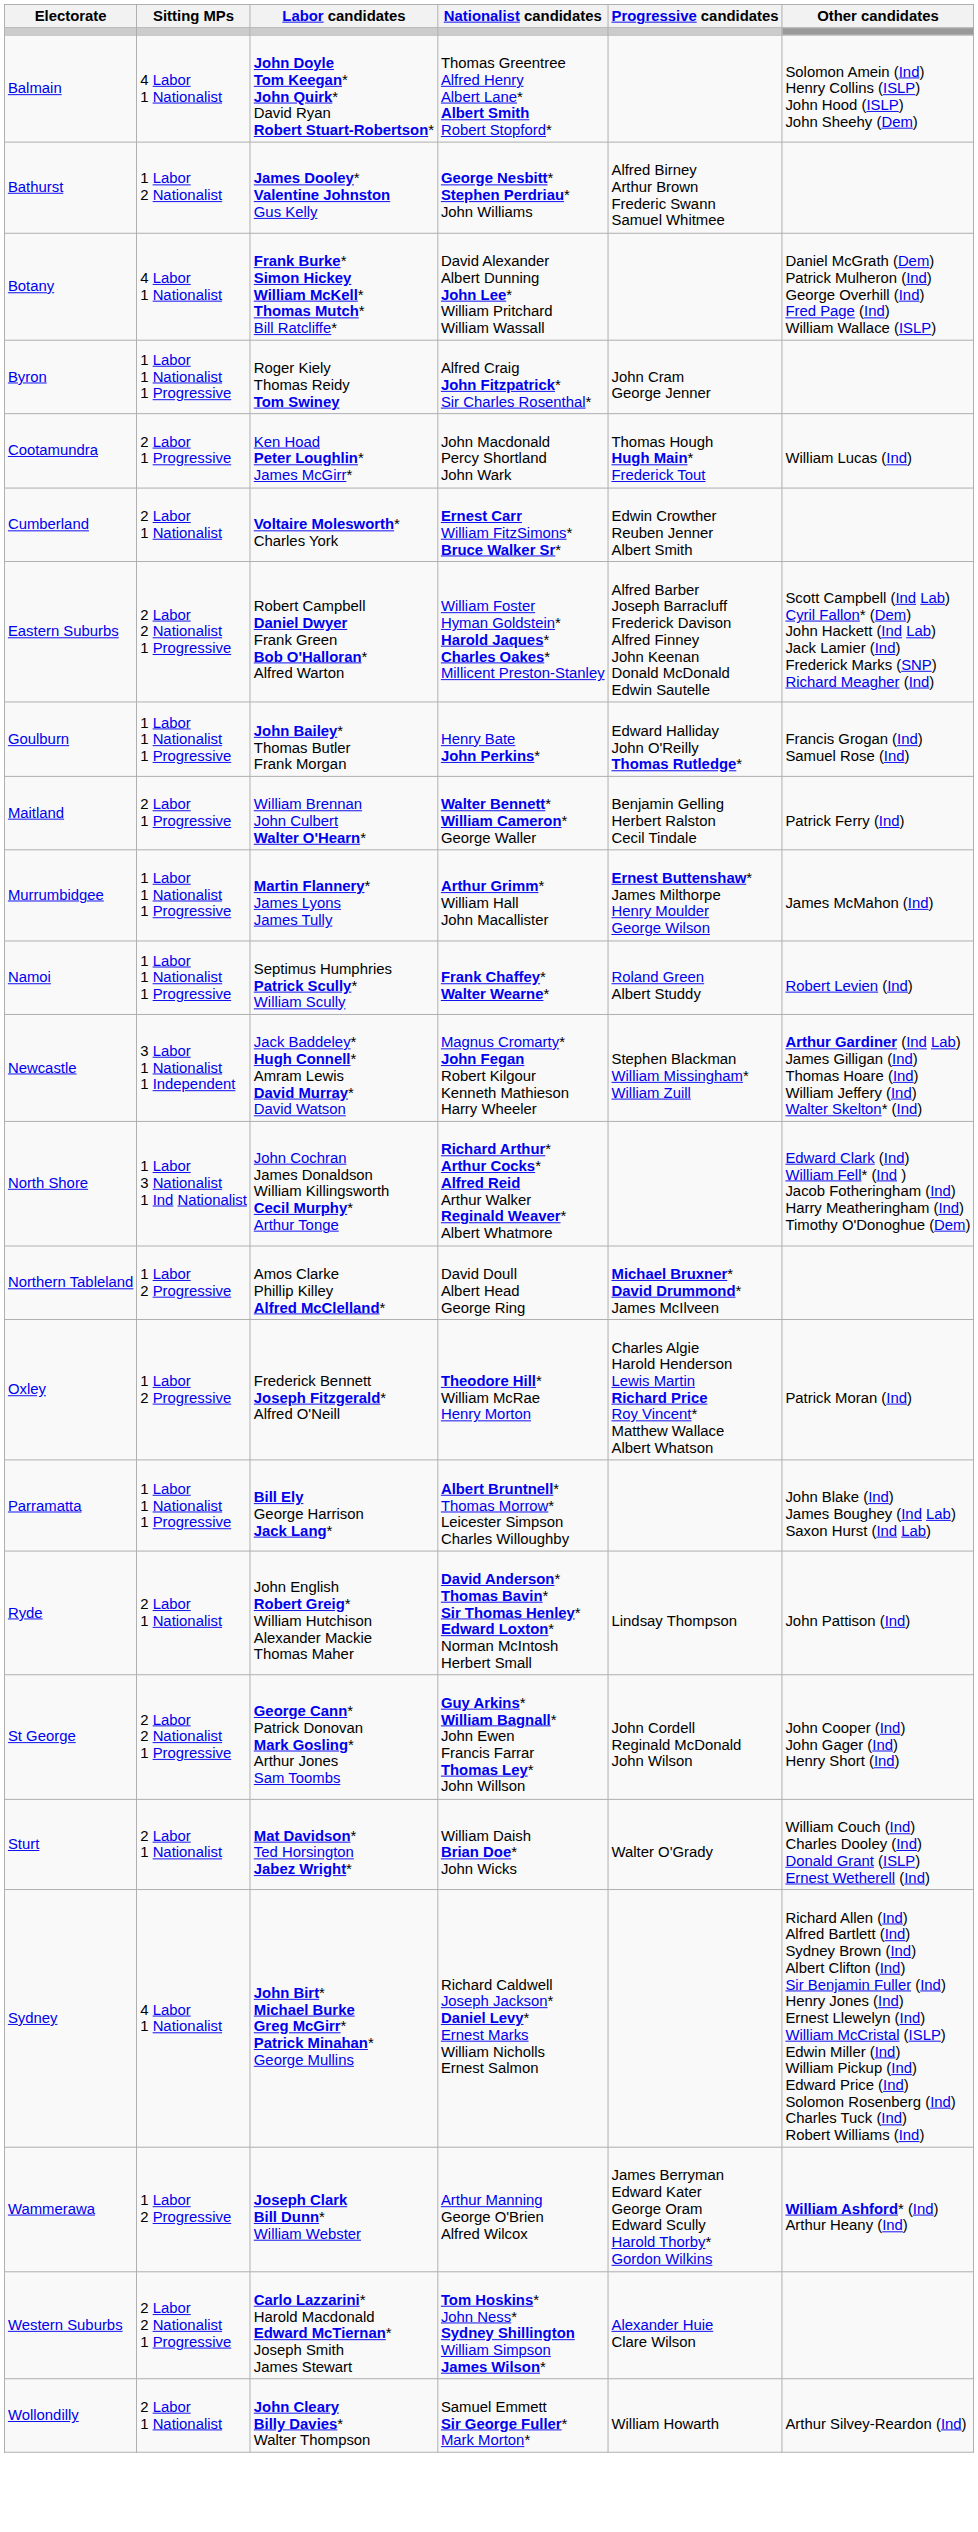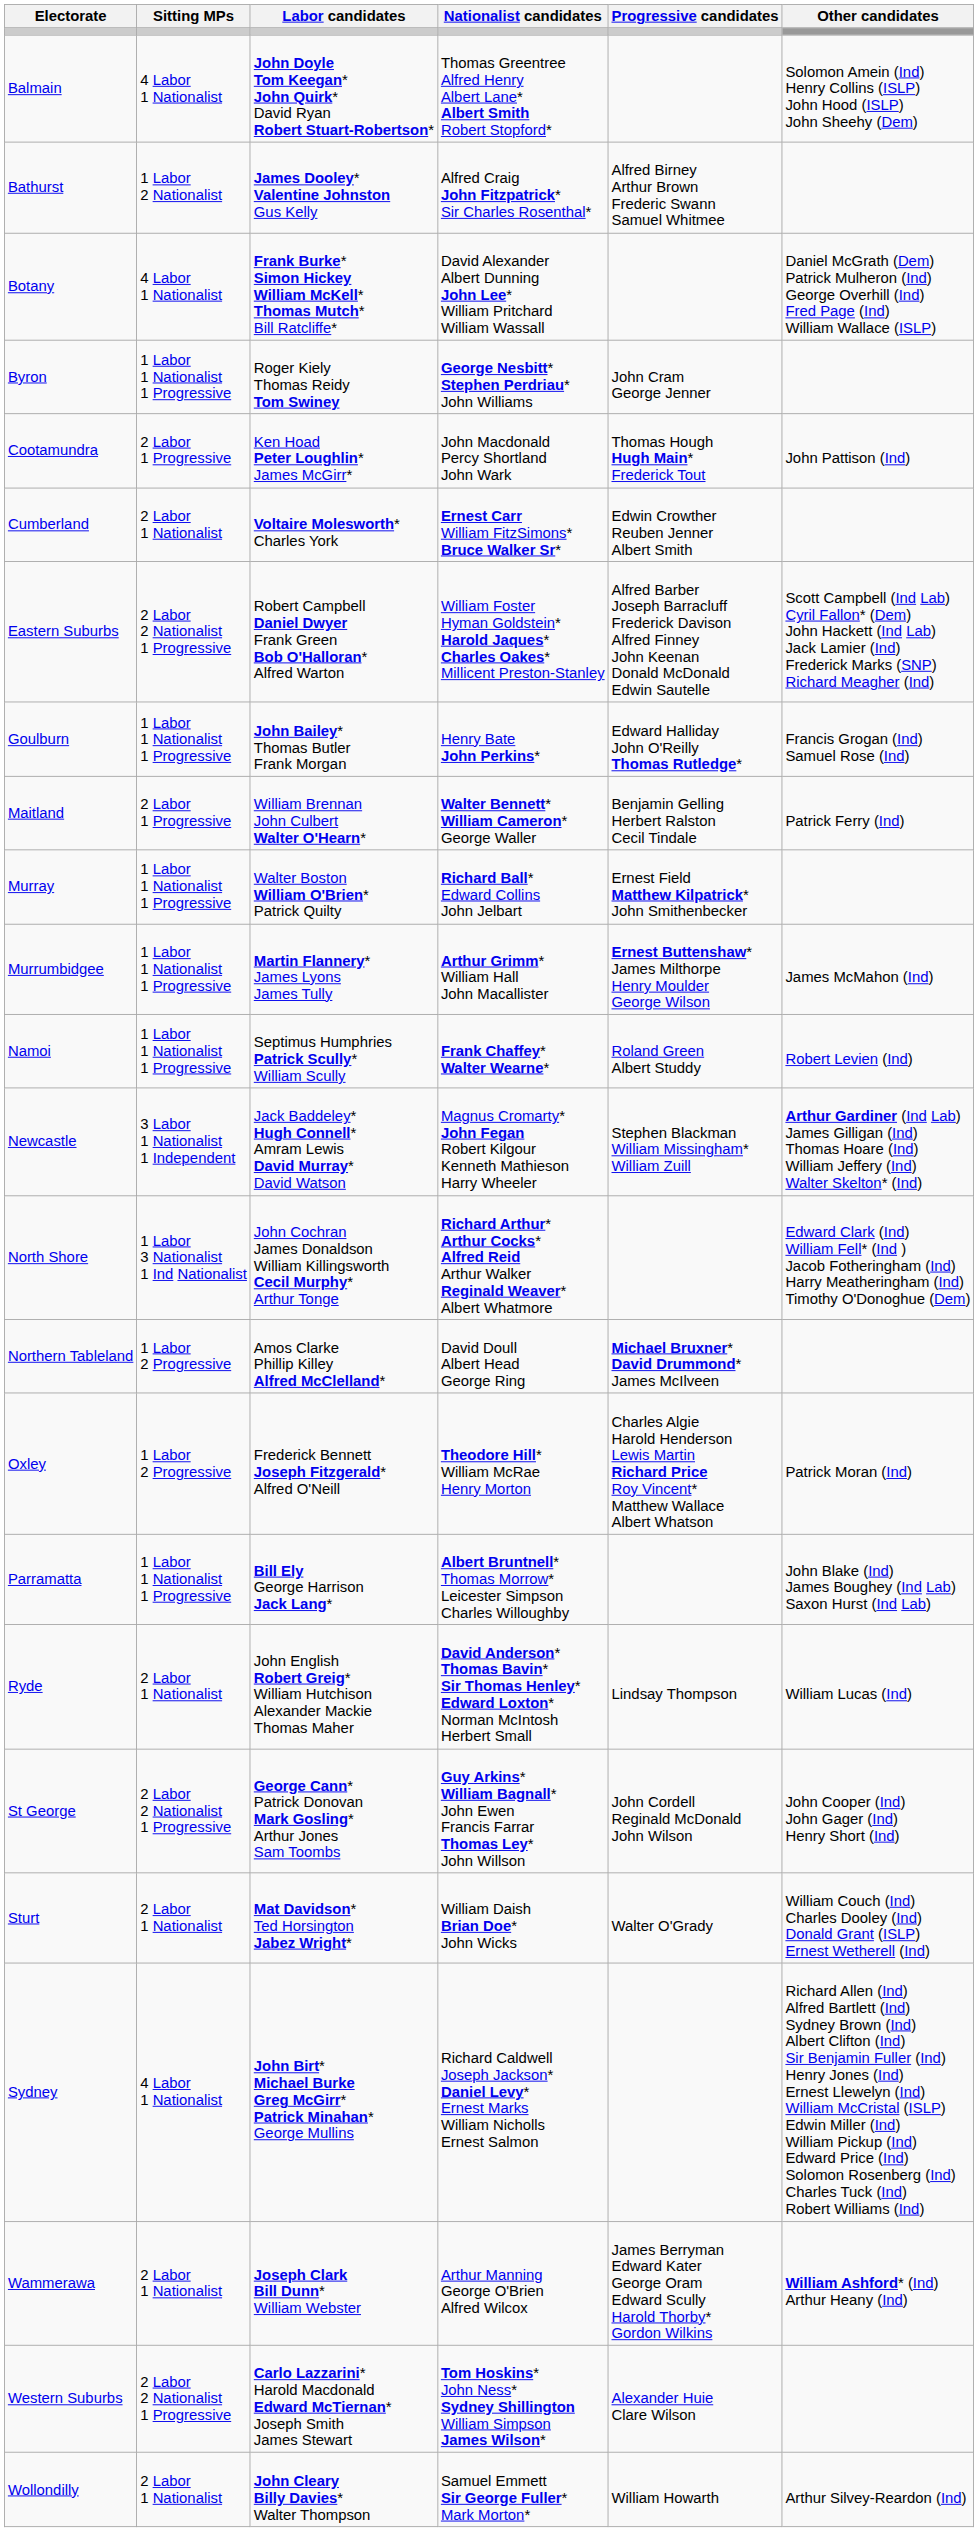(505, 195) George Nesbitt* Stephen Perdriau* John Williams -> (516, 195) Alfred Craig John Fitzpatrick* Sir Charles Rosenthal*
(516, 385) Alfred Craig John Fitzpatrick* Sir Charles Rosenthal* -> (505, 385) George Nesbitt* Stephen Perdriau* John Williams
(849, 459) William Lucas (Ind) -> (848, 459) John Pattison (Ind)
+ row: (31, 886)
(848, 1621) John Pattison (Ind) -> (849, 1695) William Lucas (Ind)
(186, 2209) 1 Labor 2 Progressive -> (181, 2283) 2 Labor 1 Nationalist
